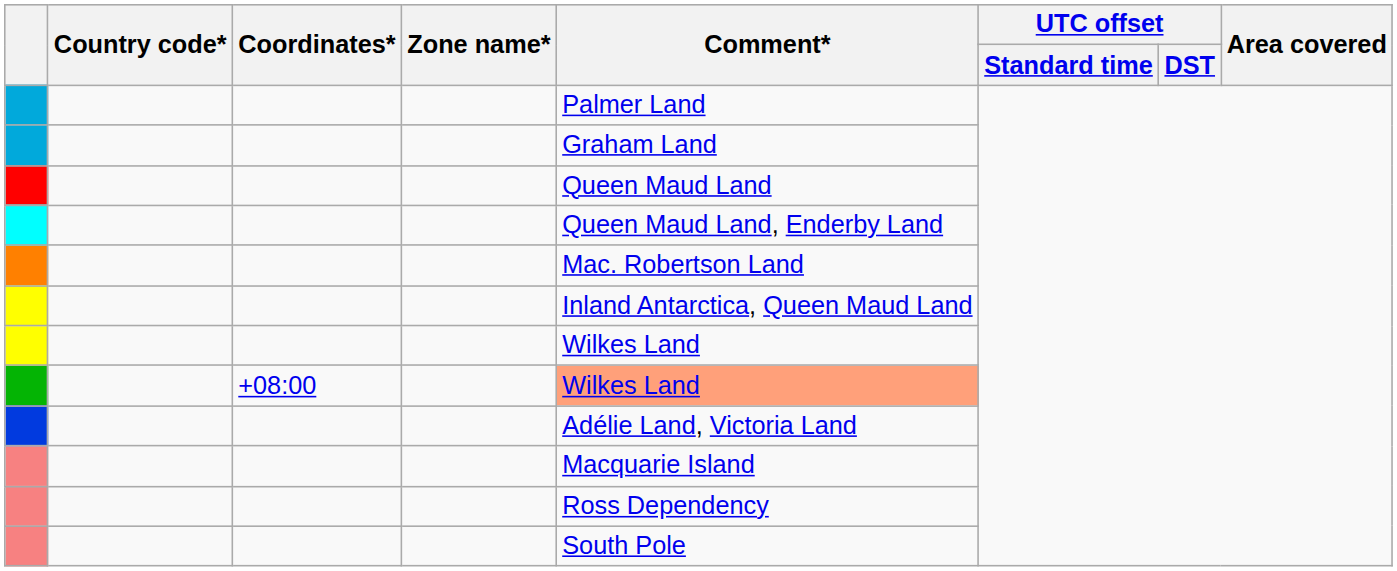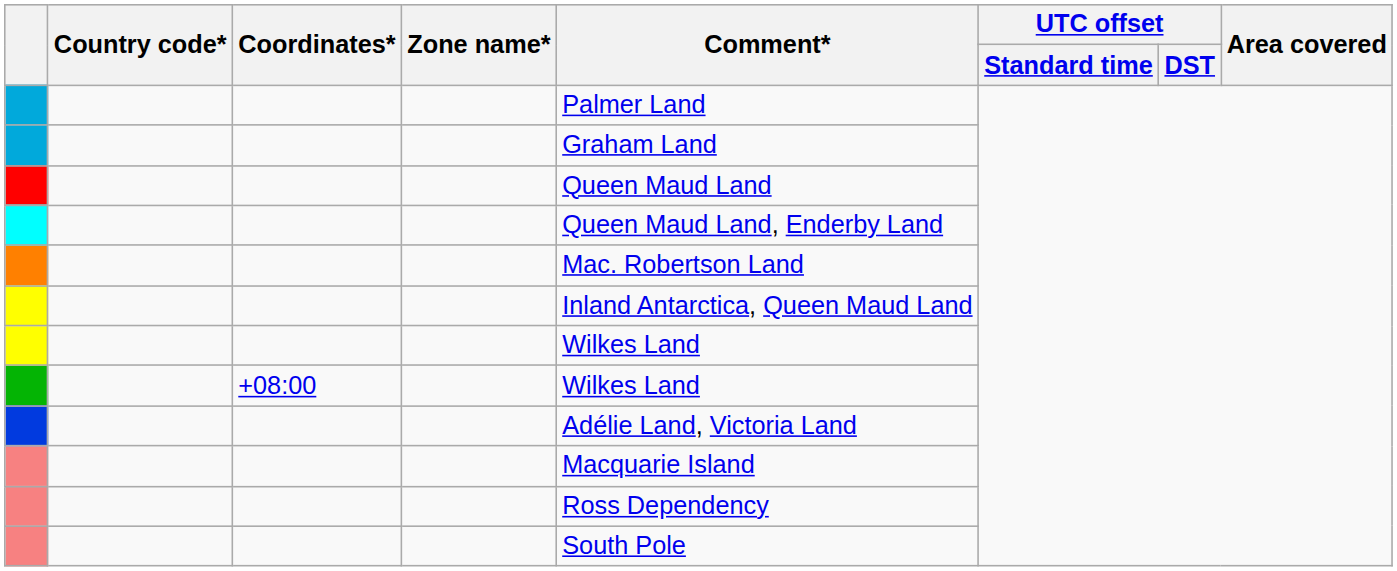(631, 385) lightsalmon background -> (631, 385) no background
